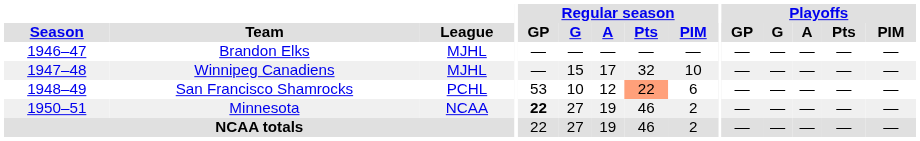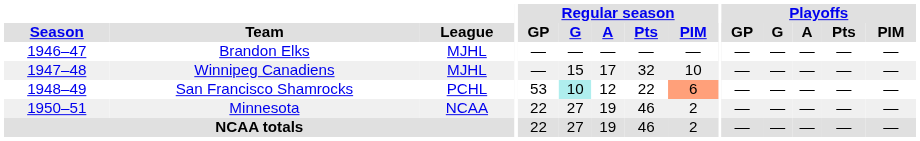(575, 89) no background -> (575, 89) paleturquoise background
(646, 89) lightsalmon background -> (646, 89) no background
(693, 89) no background -> (693, 89) lightsalmon background
(538, 108) bold -> (538, 108) normal
